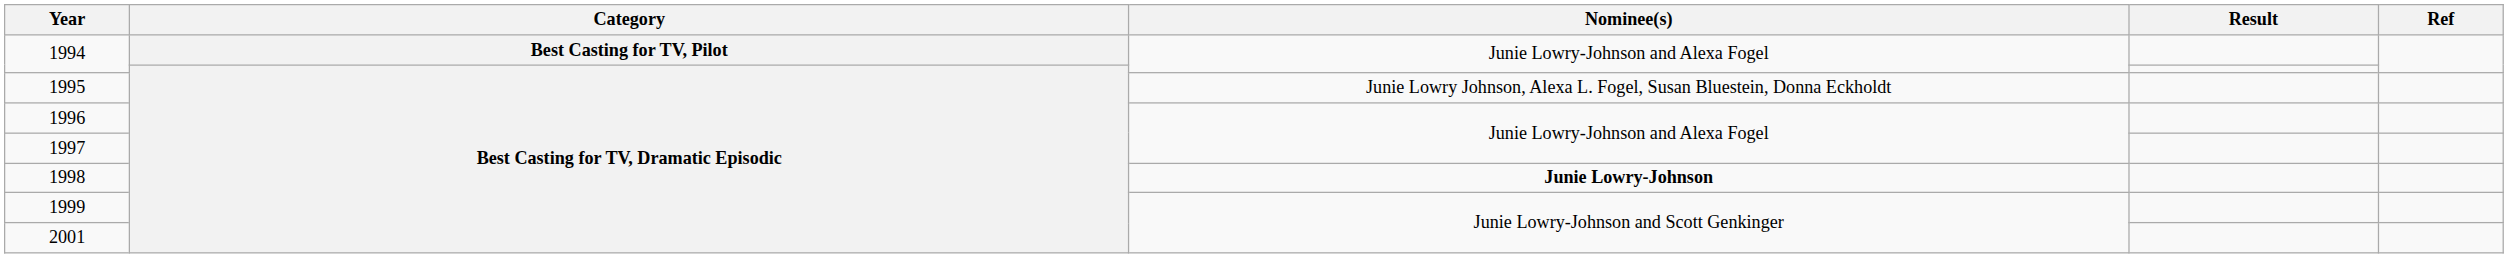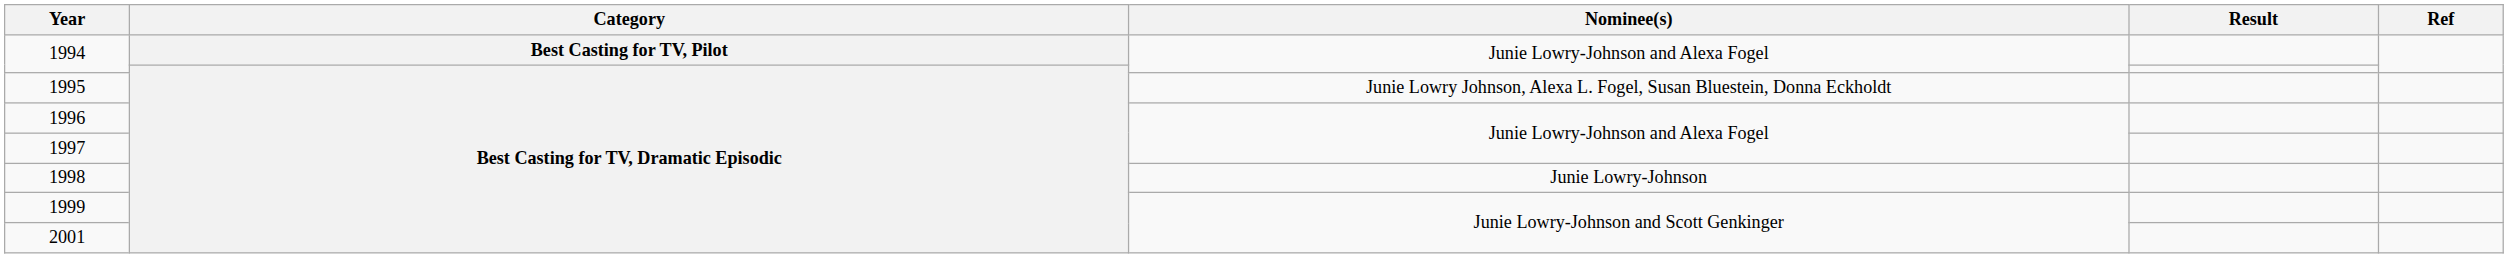(1629, 177) bold -> (1629, 177) normal
